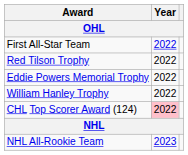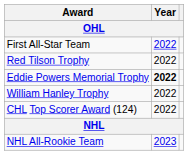(165, 77) normal -> (165, 77) bold
(165, 110) pink background -> (165, 110) no background
